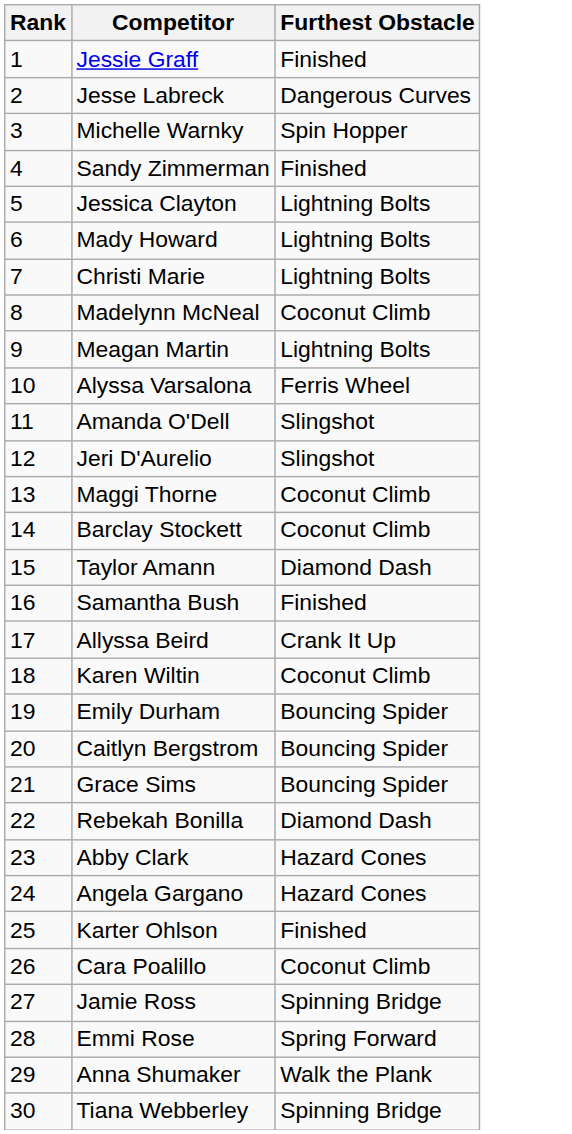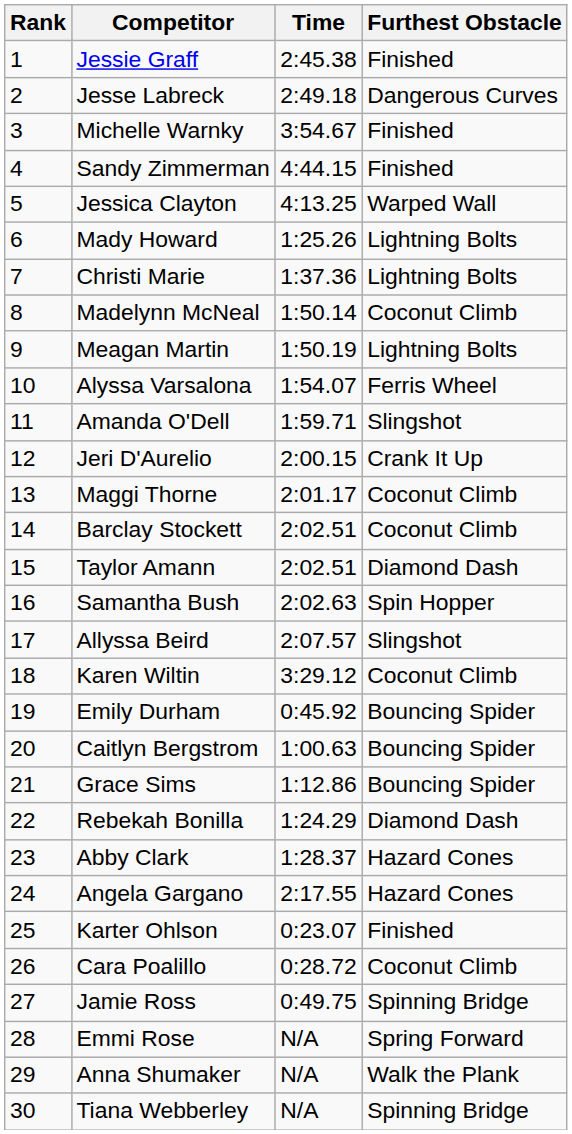+ column: (318, 22)
(344, 131) Spin Hopper -> (410, 131) Finished
(355, 204) Lightning Bolts -> (432, 204) Warped Wall
(327, 458) Slingshot -> (425, 458) Crank It Up
(324, 603) Finished -> (431, 603) Spin Hopper
(338, 639) Crank It Up -> (414, 639) Slingshot
